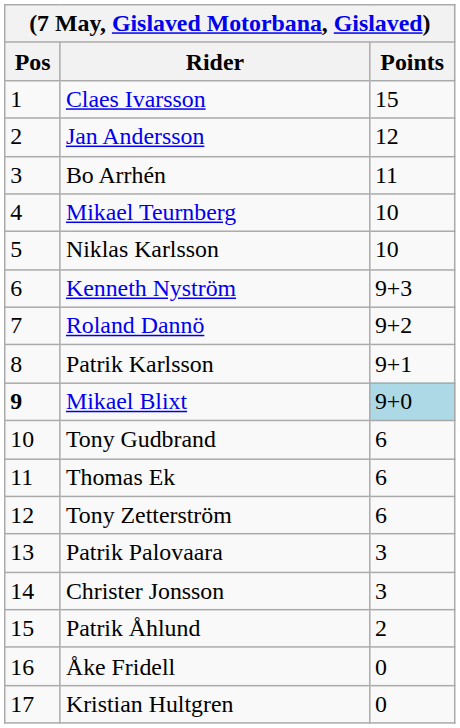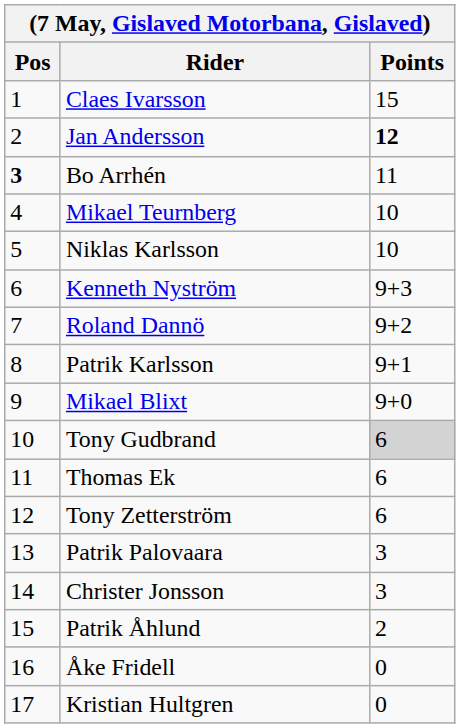(387, 136) normal -> (387, 136) bold
(16, 174) normal -> (16, 174) bold
(16, 401) bold -> (16, 401) normal
(394, 401) lightblue background -> (394, 401) no background
(381, 439) no background -> (381, 439) lightgrey background
